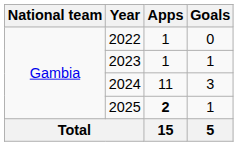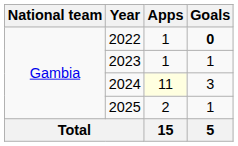(210, 38) normal -> (210, 38) bold
(166, 84) no background -> (166, 84) lightyellow background
(166, 107) bold -> (166, 107) normal
